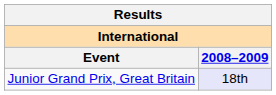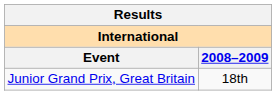(235, 79) lavender background -> (235, 79) no background
